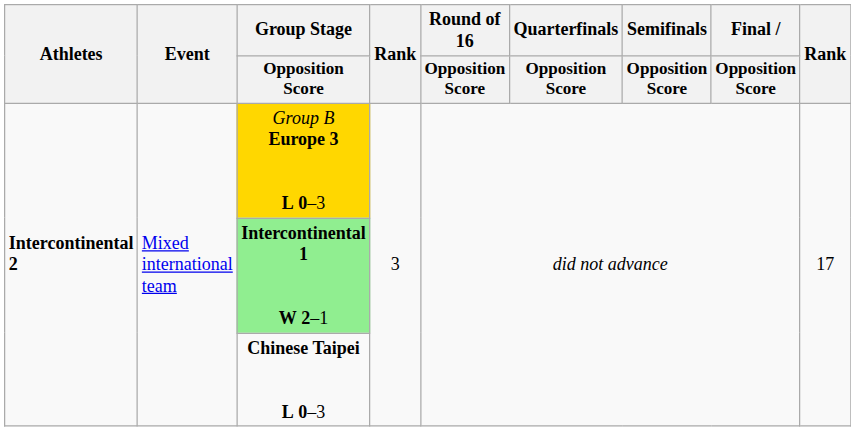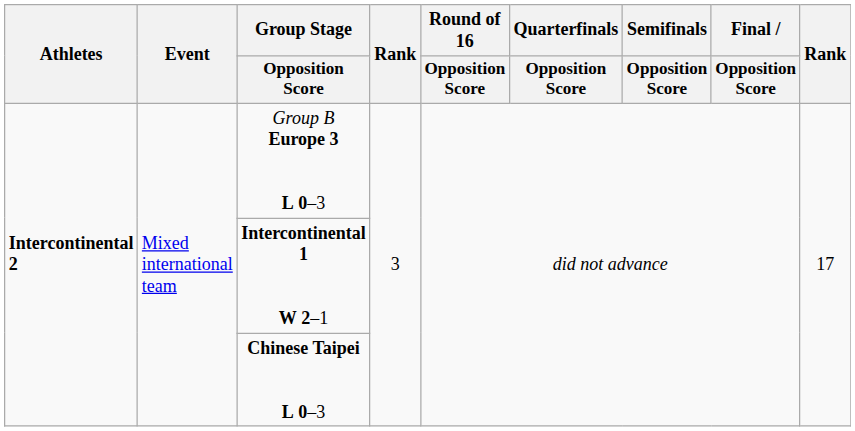(304, 161) gold background -> (304, 161) no background
(304, 275) lightgreen background -> (304, 275) no background
